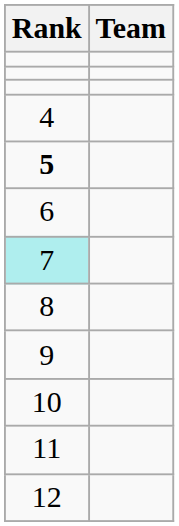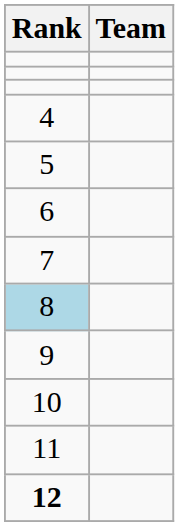(47, 164) bold -> (47, 164) normal
(47, 259) paleturquoise background -> (47, 259) no background
(47, 306) no background -> (47, 306) lightblue background
(47, 496) normal -> (47, 496) bold
